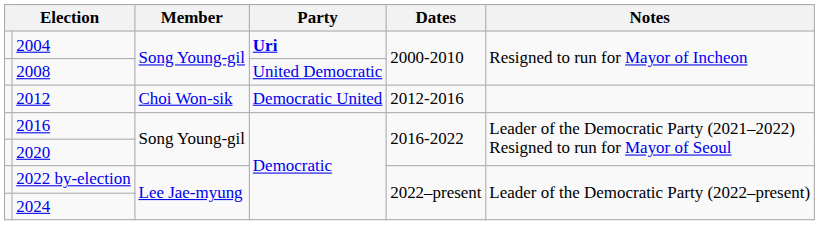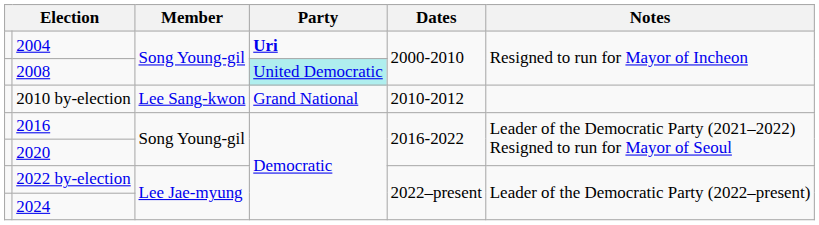(318, 71) no background -> (318, 71) paleturquoise background
+ row: (73, 98)
- row: (33, 98)
